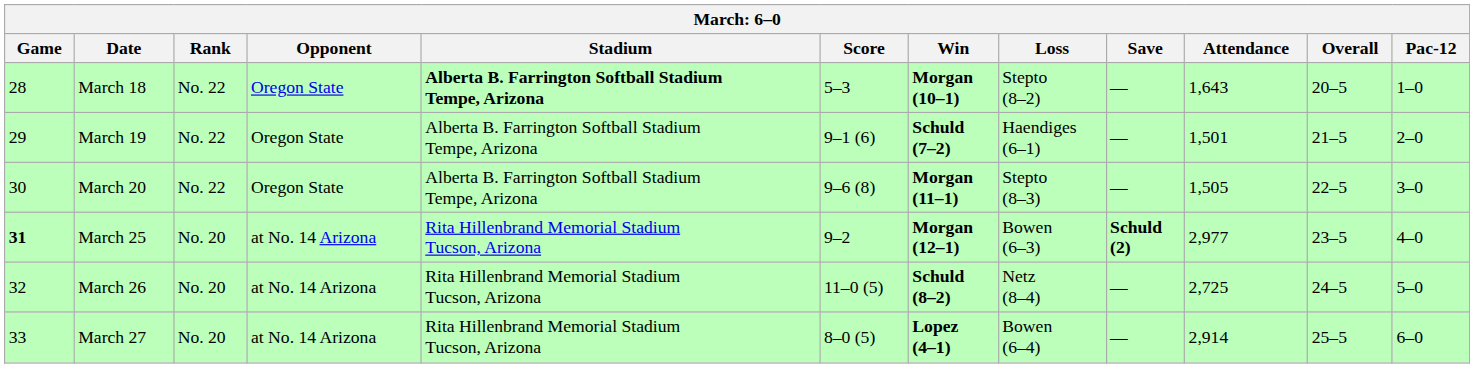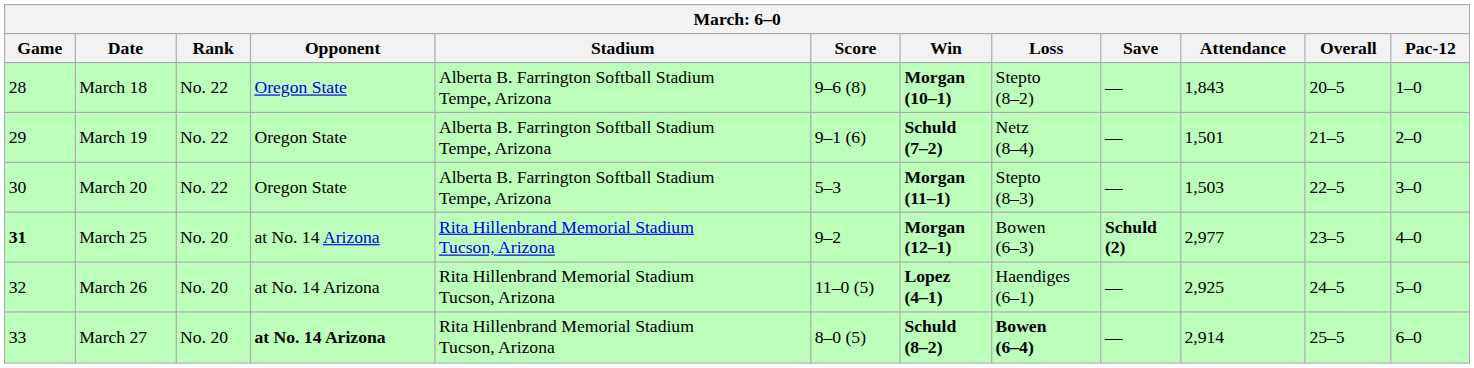(574, 87) bold -> (577, 87) normal
(837, 87) 5–3 -> (840, 87) 9–6 (8)
(1208, 87) 1,643 -> (1204, 87) 1,843
(1039, 137) Haendiges (6–1) -> (1015, 137) Netz (8–4)
(850, 187) 9–6 (8) -> (828, 187) 5–3
(1208, 187) 1,505 -> (1204, 187) 1,503
(938, 287) Schuld (8–2) -> (927, 287) Lopez (4–1)
(1021, 287) Netz (8–4) -> (1033, 287) Haendiges (6–1)
(1208, 287) 2,725 -> (1204, 287) 2,925
(314, 337) normal -> (320, 337) bold
(935, 337) Lopez (4–1) -> (930, 337) Schuld (8–2)
(1027, 337) normal -> (1021, 337) bold
